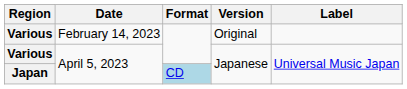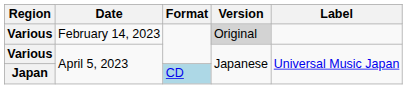(235, 34) no background -> (235, 34) lightgrey background
